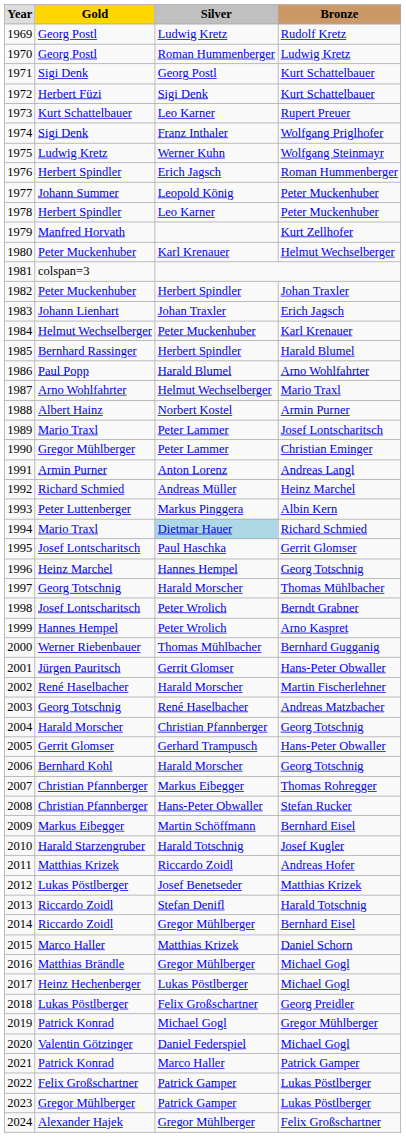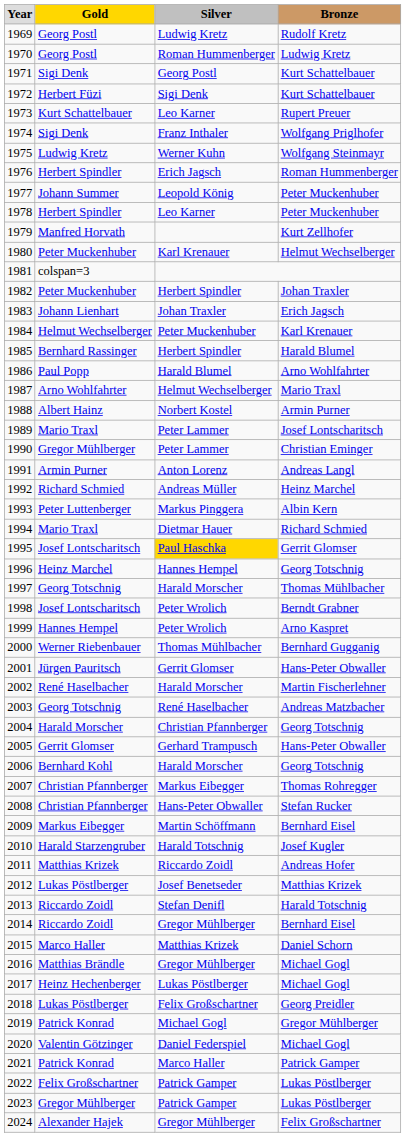(195, 529) lightblue background -> (195, 529) no background
(192, 548) no background -> (192, 548) gold background
